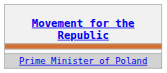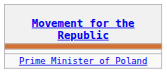(83, 61) lightgrey background -> (83, 61) no background
